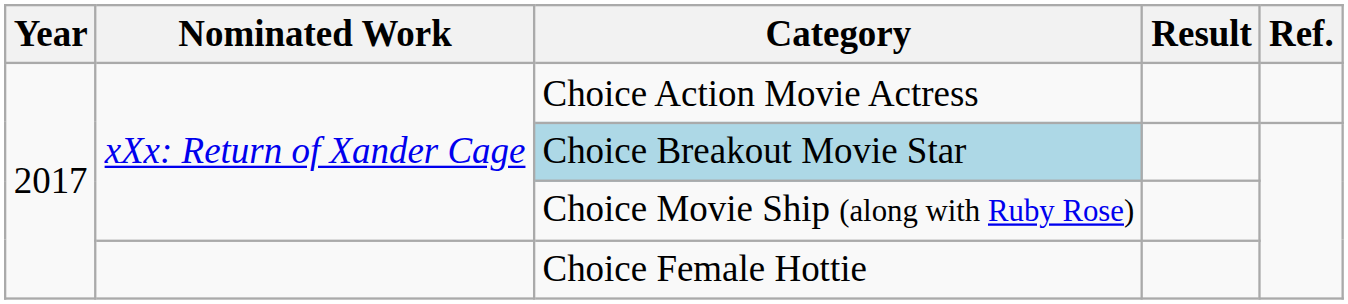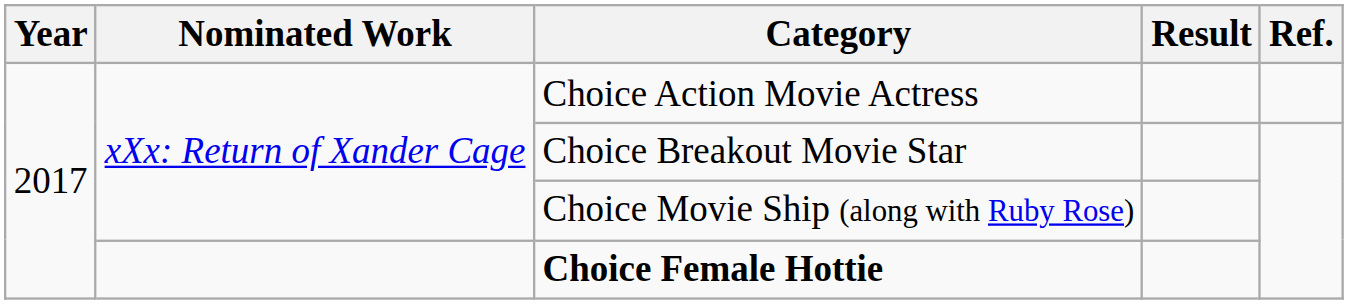(754, 151) lightblue background -> (754, 151) no background
(705, 268) normal -> (713, 268) bold
